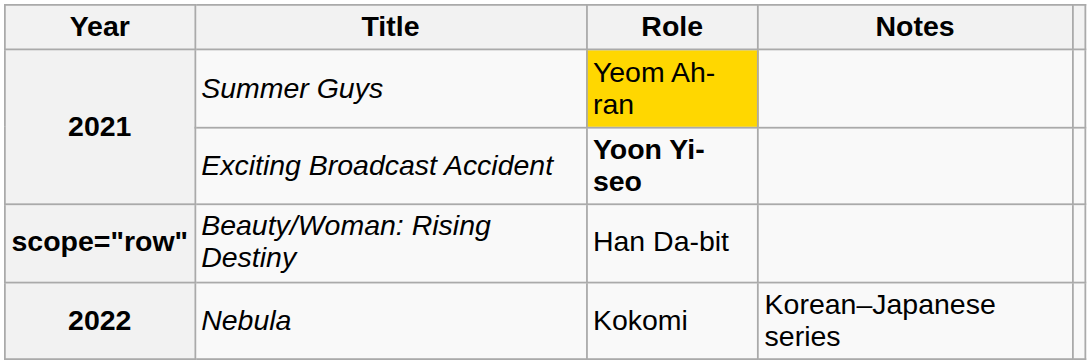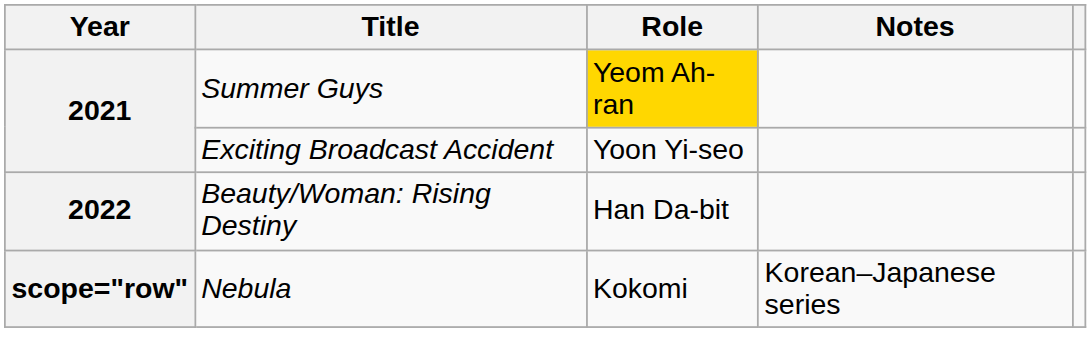(649, 165) bold -> (668, 149) normal
(100, 242) scope="row" -> (100, 210) 2022
(100, 319) 2022 -> (100, 287) scope="row"
